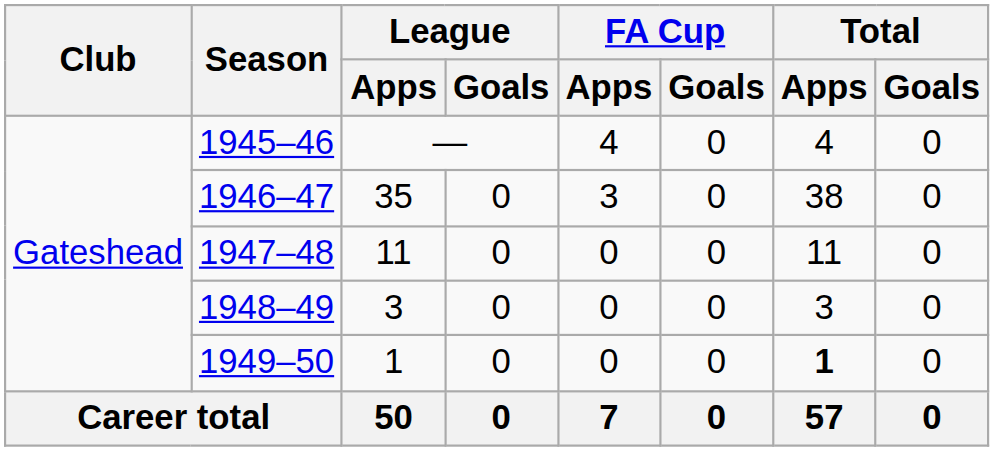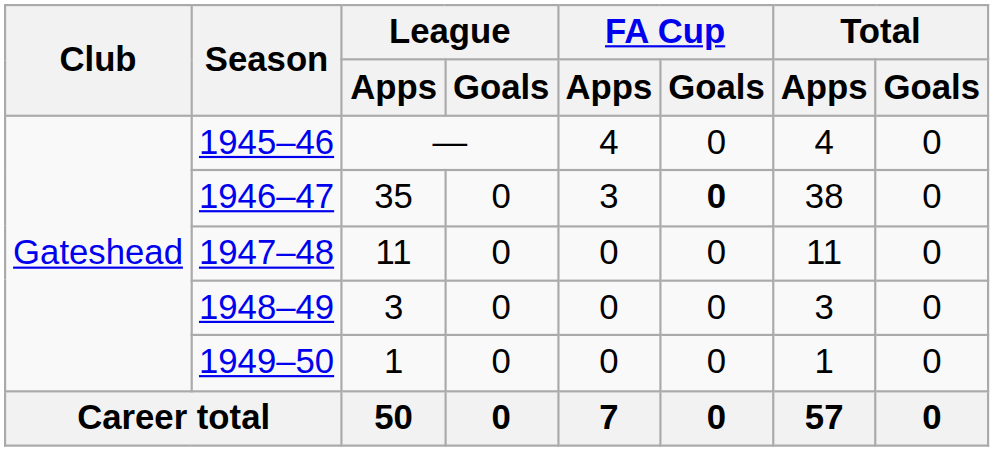(717, 197) normal -> (717, 197) bold
(824, 362) bold -> (824, 362) normal
